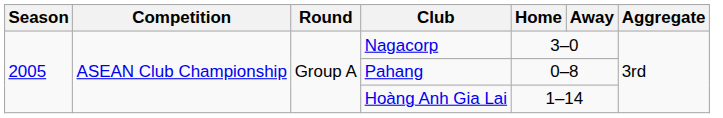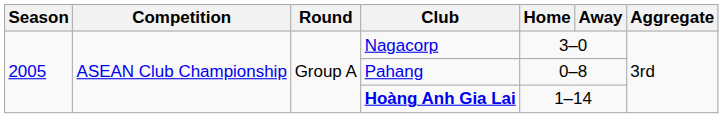(436, 98) normal -> (440, 98) bold
